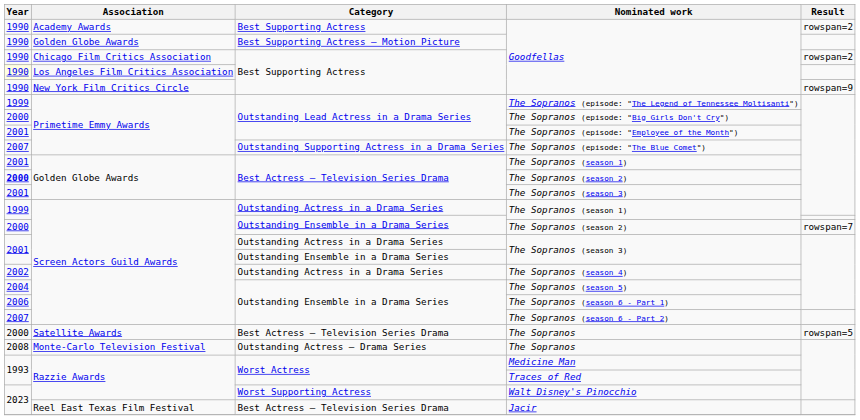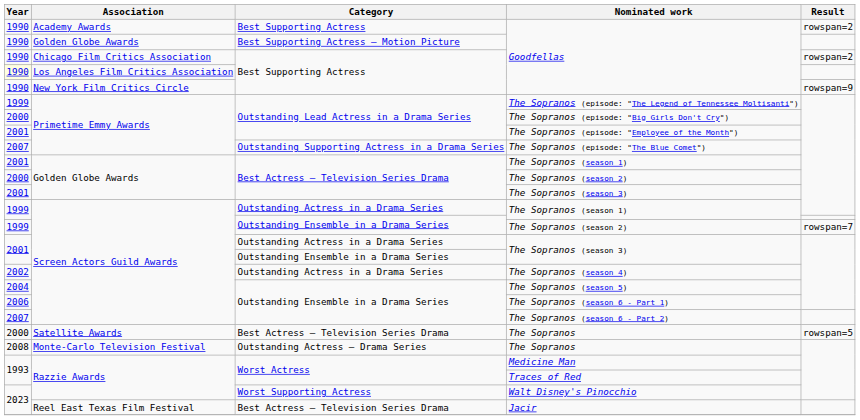(18, 177) bold -> (18, 177) normal
(18, 227) 2000 -> (18, 227) 1999
